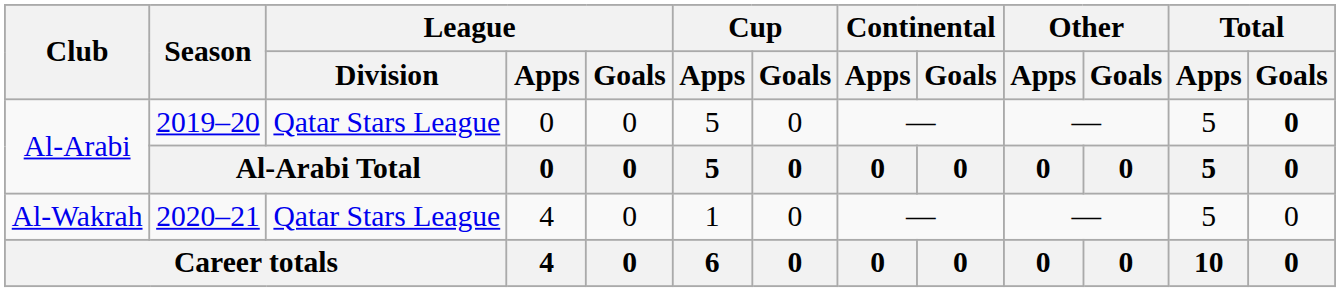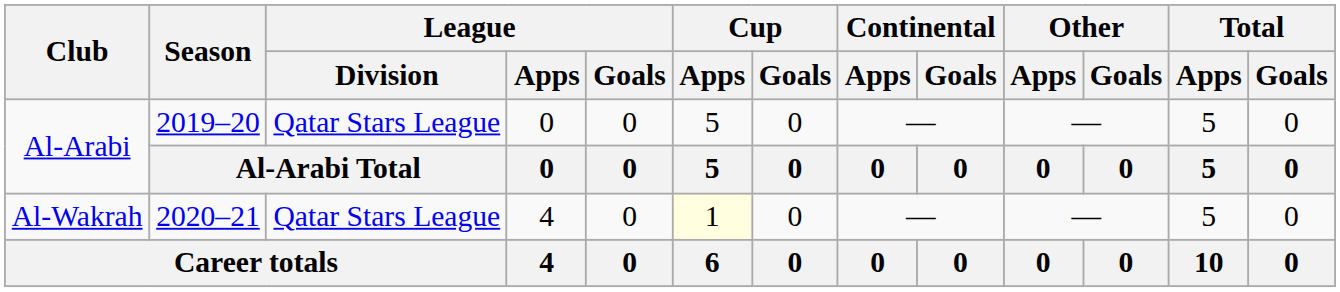(1291, 121) bold -> (1291, 121) normal
(712, 215) no background -> (712, 215) lightyellow background
